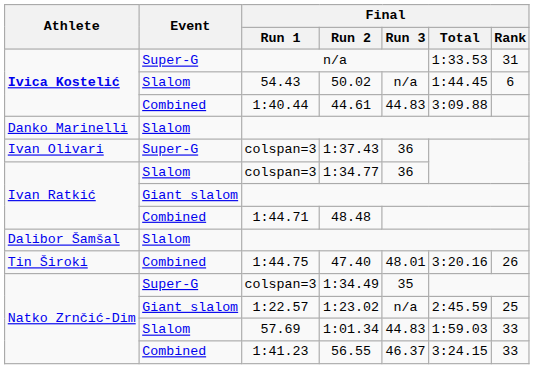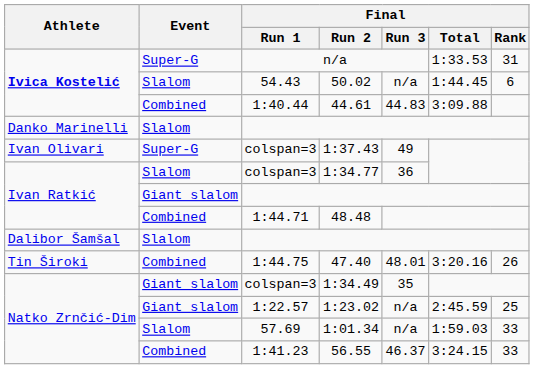(405, 150) 36 -> (405, 150) 49
(170, 284) Super-G -> (190, 284) Giant slalom
(405, 329) 44.83 -> (405, 329) n/a
